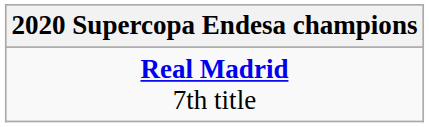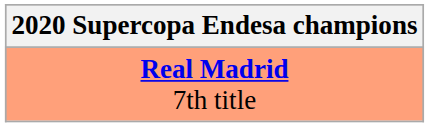(214, 84) no background -> (214, 84) lightsalmon background
